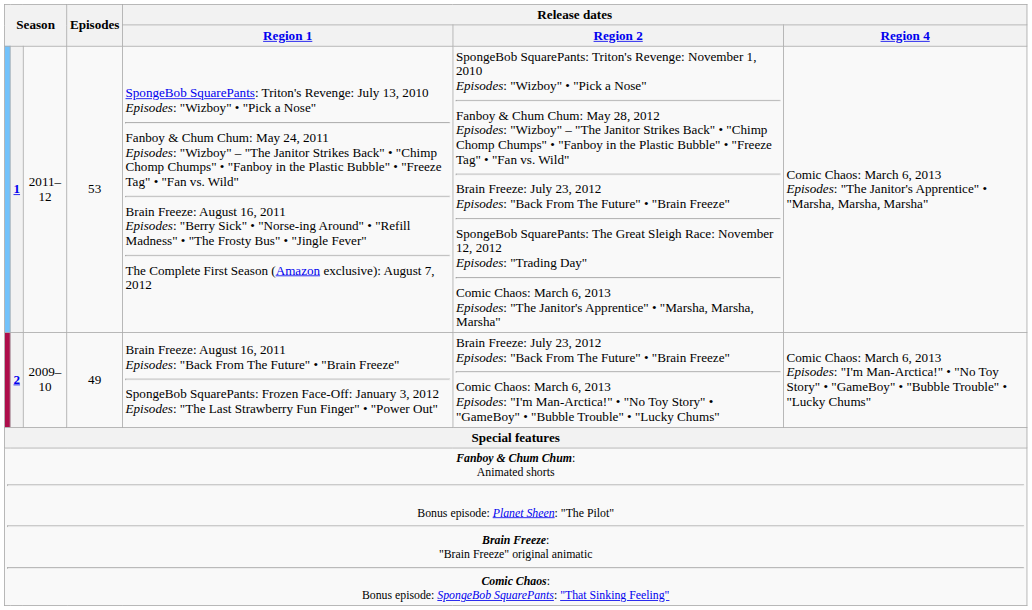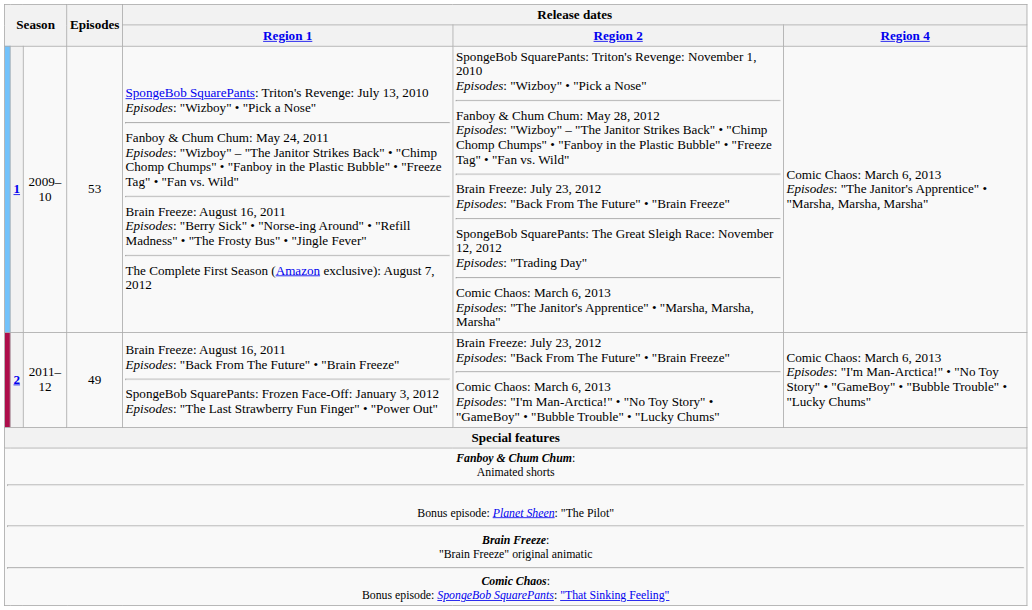(45, 189) 2011–12 -> (45, 189) 2009–10
(45, 379) 2009–10 -> (45, 379) 2011–12
